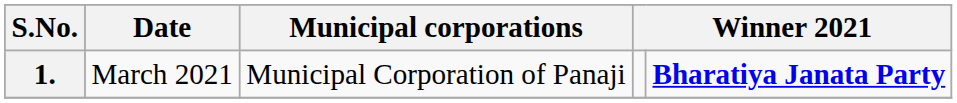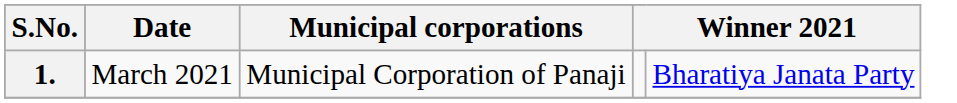(799, 73) bold -> (783, 73) normal
